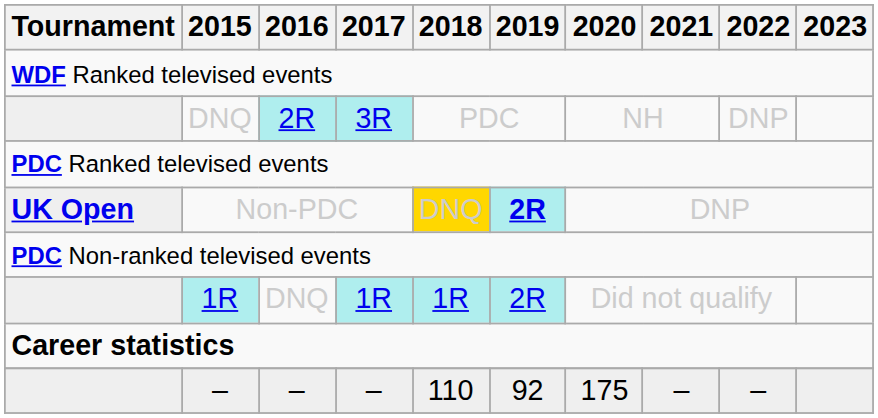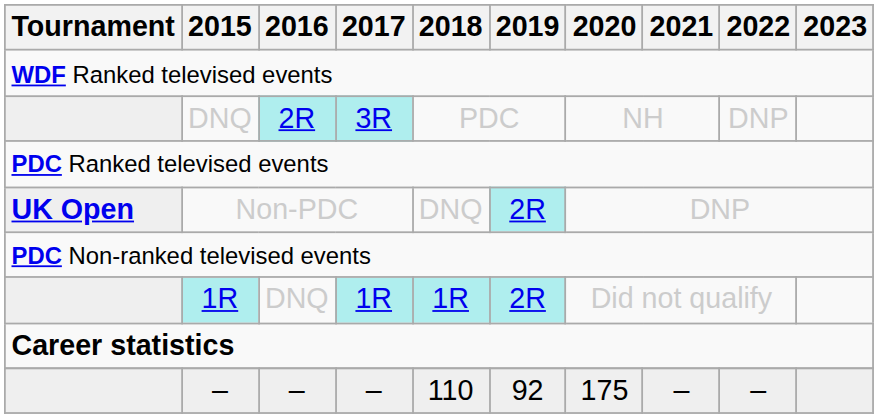(451, 208) gold background -> (451, 208) no background
(528, 208) bold -> (528, 208) normal
